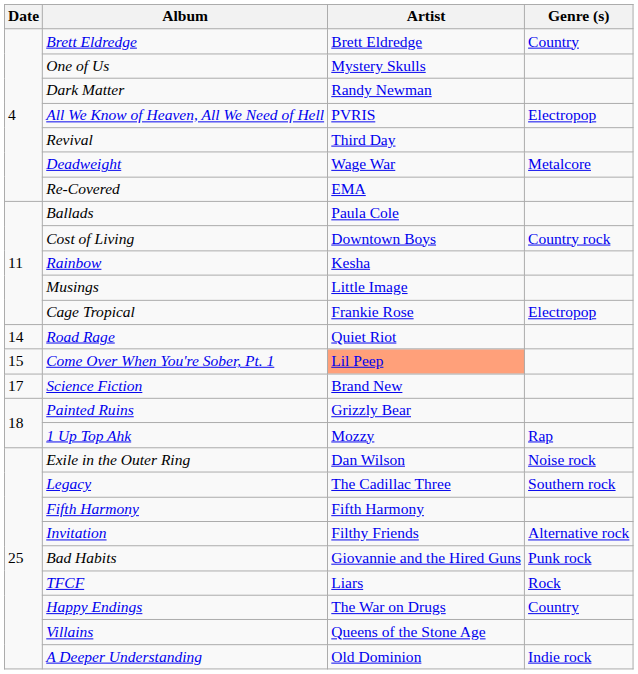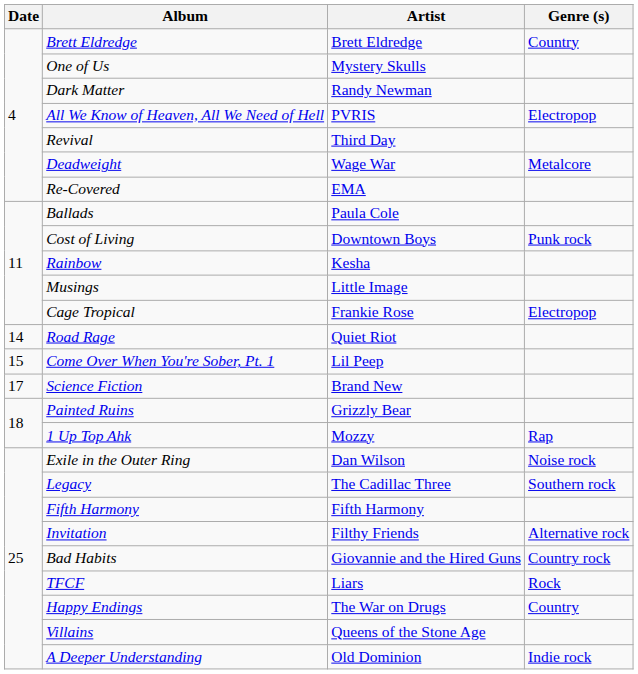(569, 238) Country rock -> (560, 238) Punk rock
(357, 361) lightsalmon background -> (357, 361) no background
(560, 558) Punk rock -> (569, 558) Country rock
